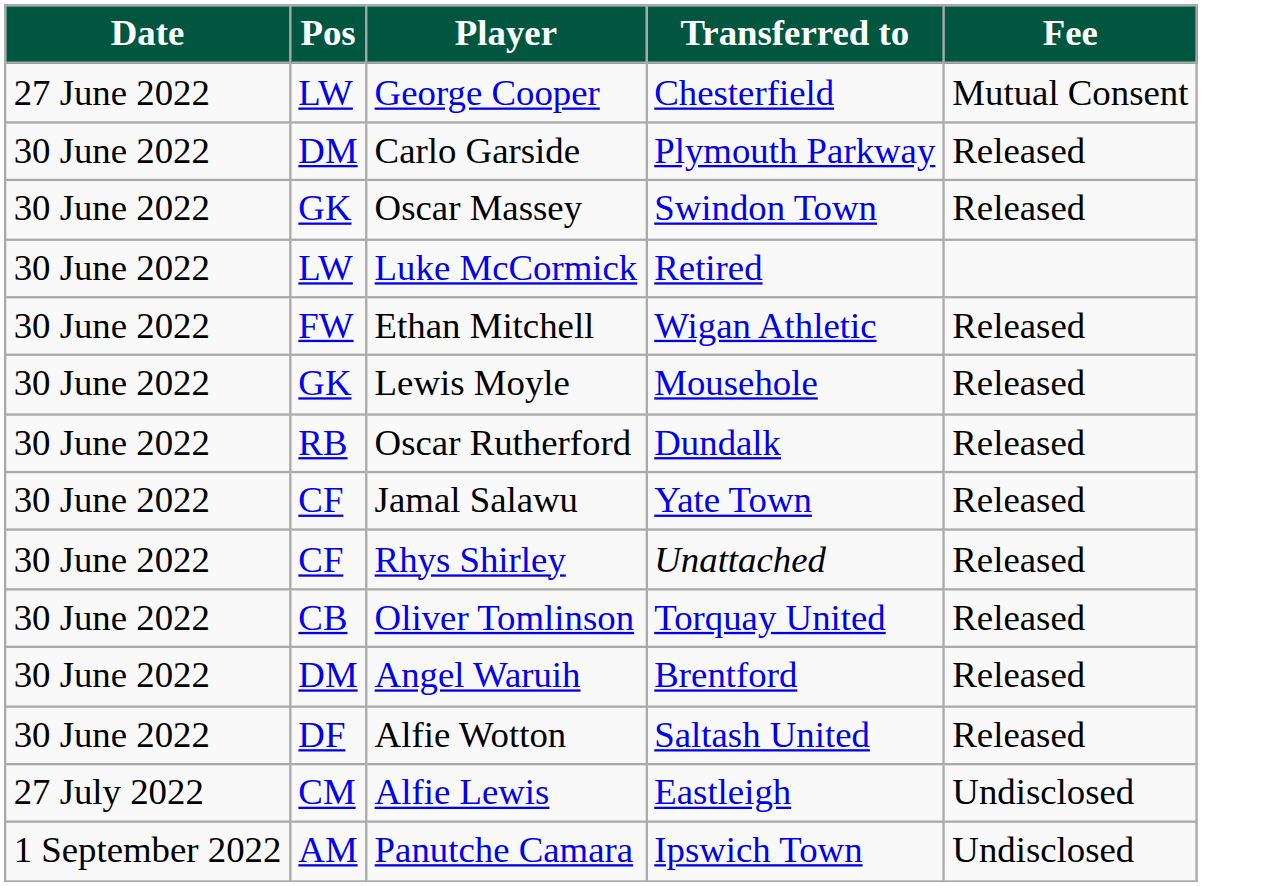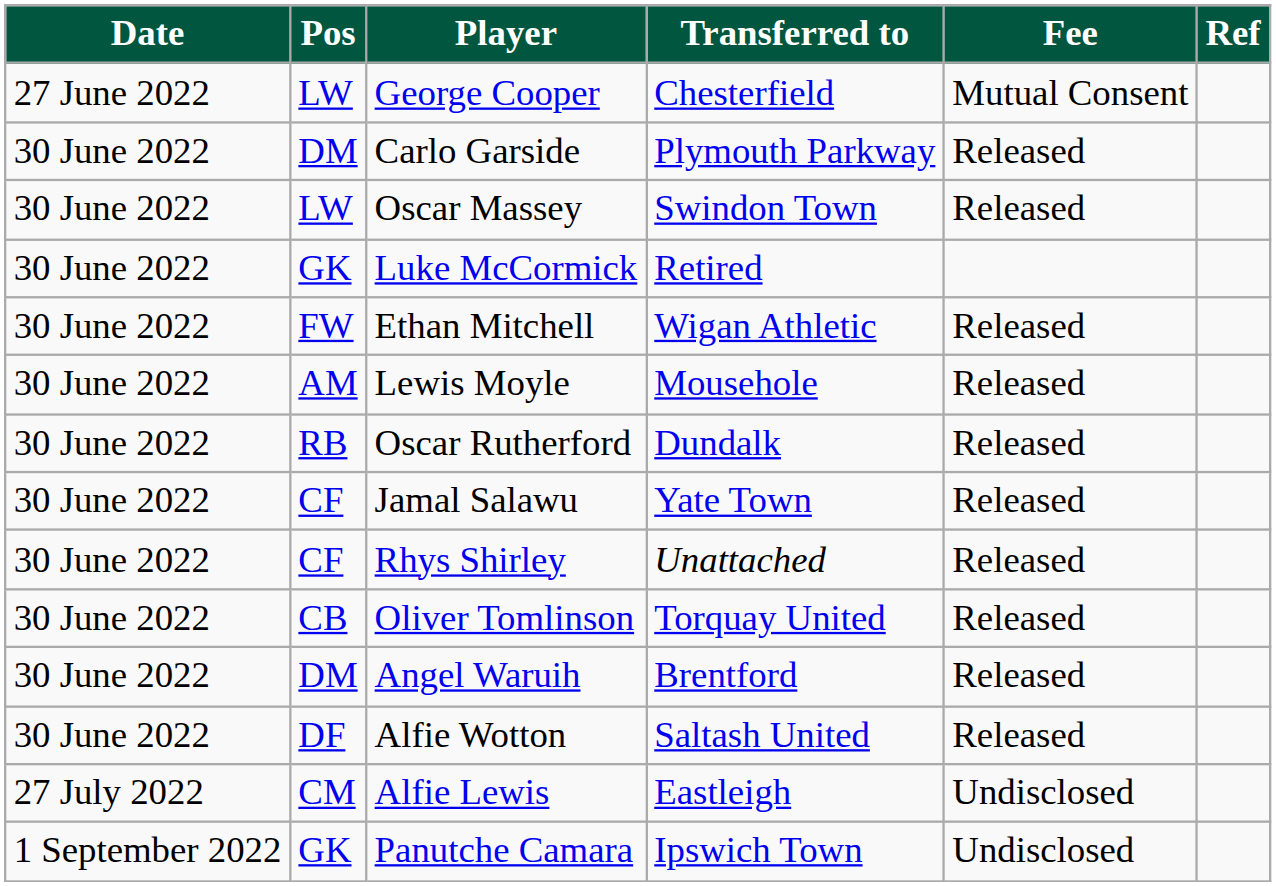+ column: (1233, 33)
(325, 208) GK -> (326, 208) LW
(326, 267) LW -> (325, 267) GK
(325, 383) GK -> (328, 383) AM
(328, 850) AM -> (325, 850) GK
